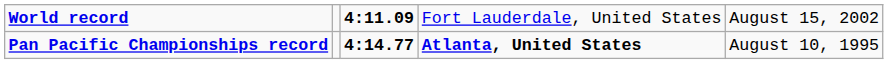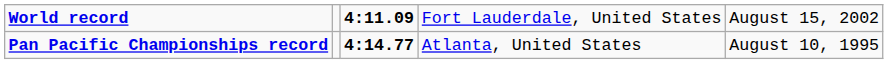(532, 45) bold -> (532, 45) normal
